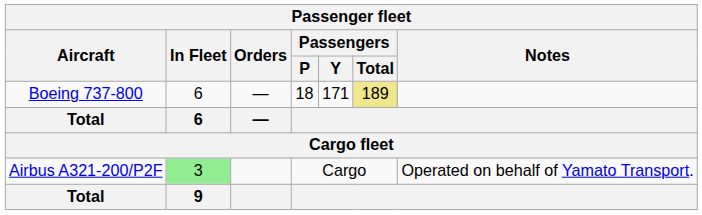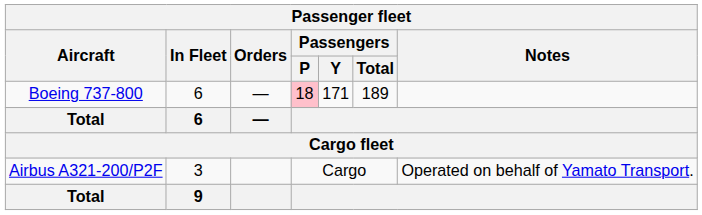(305, 94) no background -> (305, 94) pink background
(375, 94) khaki background -> (375, 94) no background
(198, 171) lightgreen background -> (198, 171) no background
